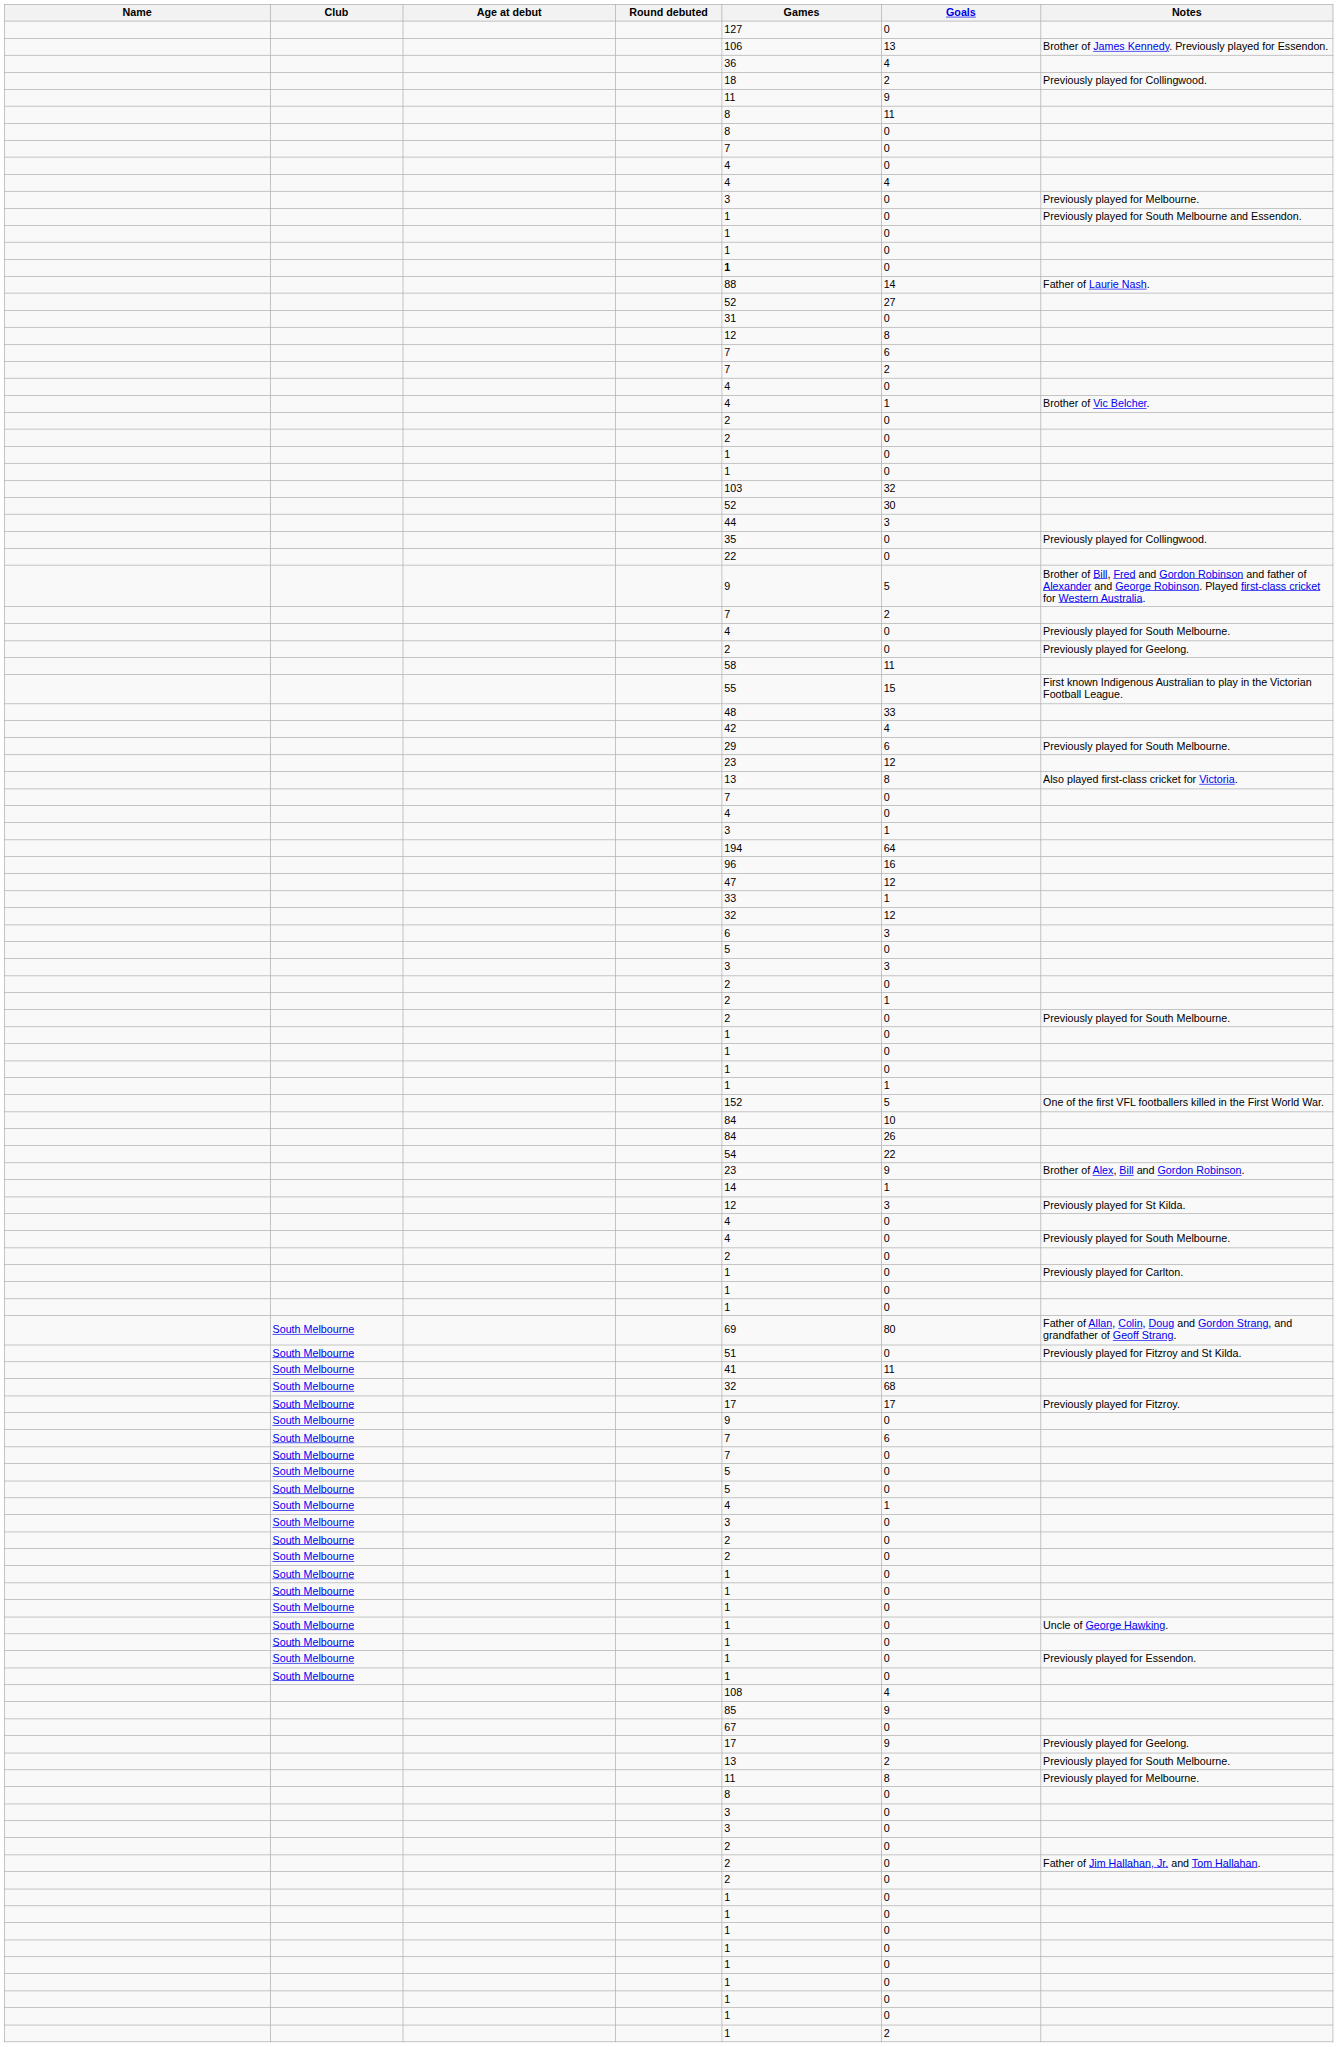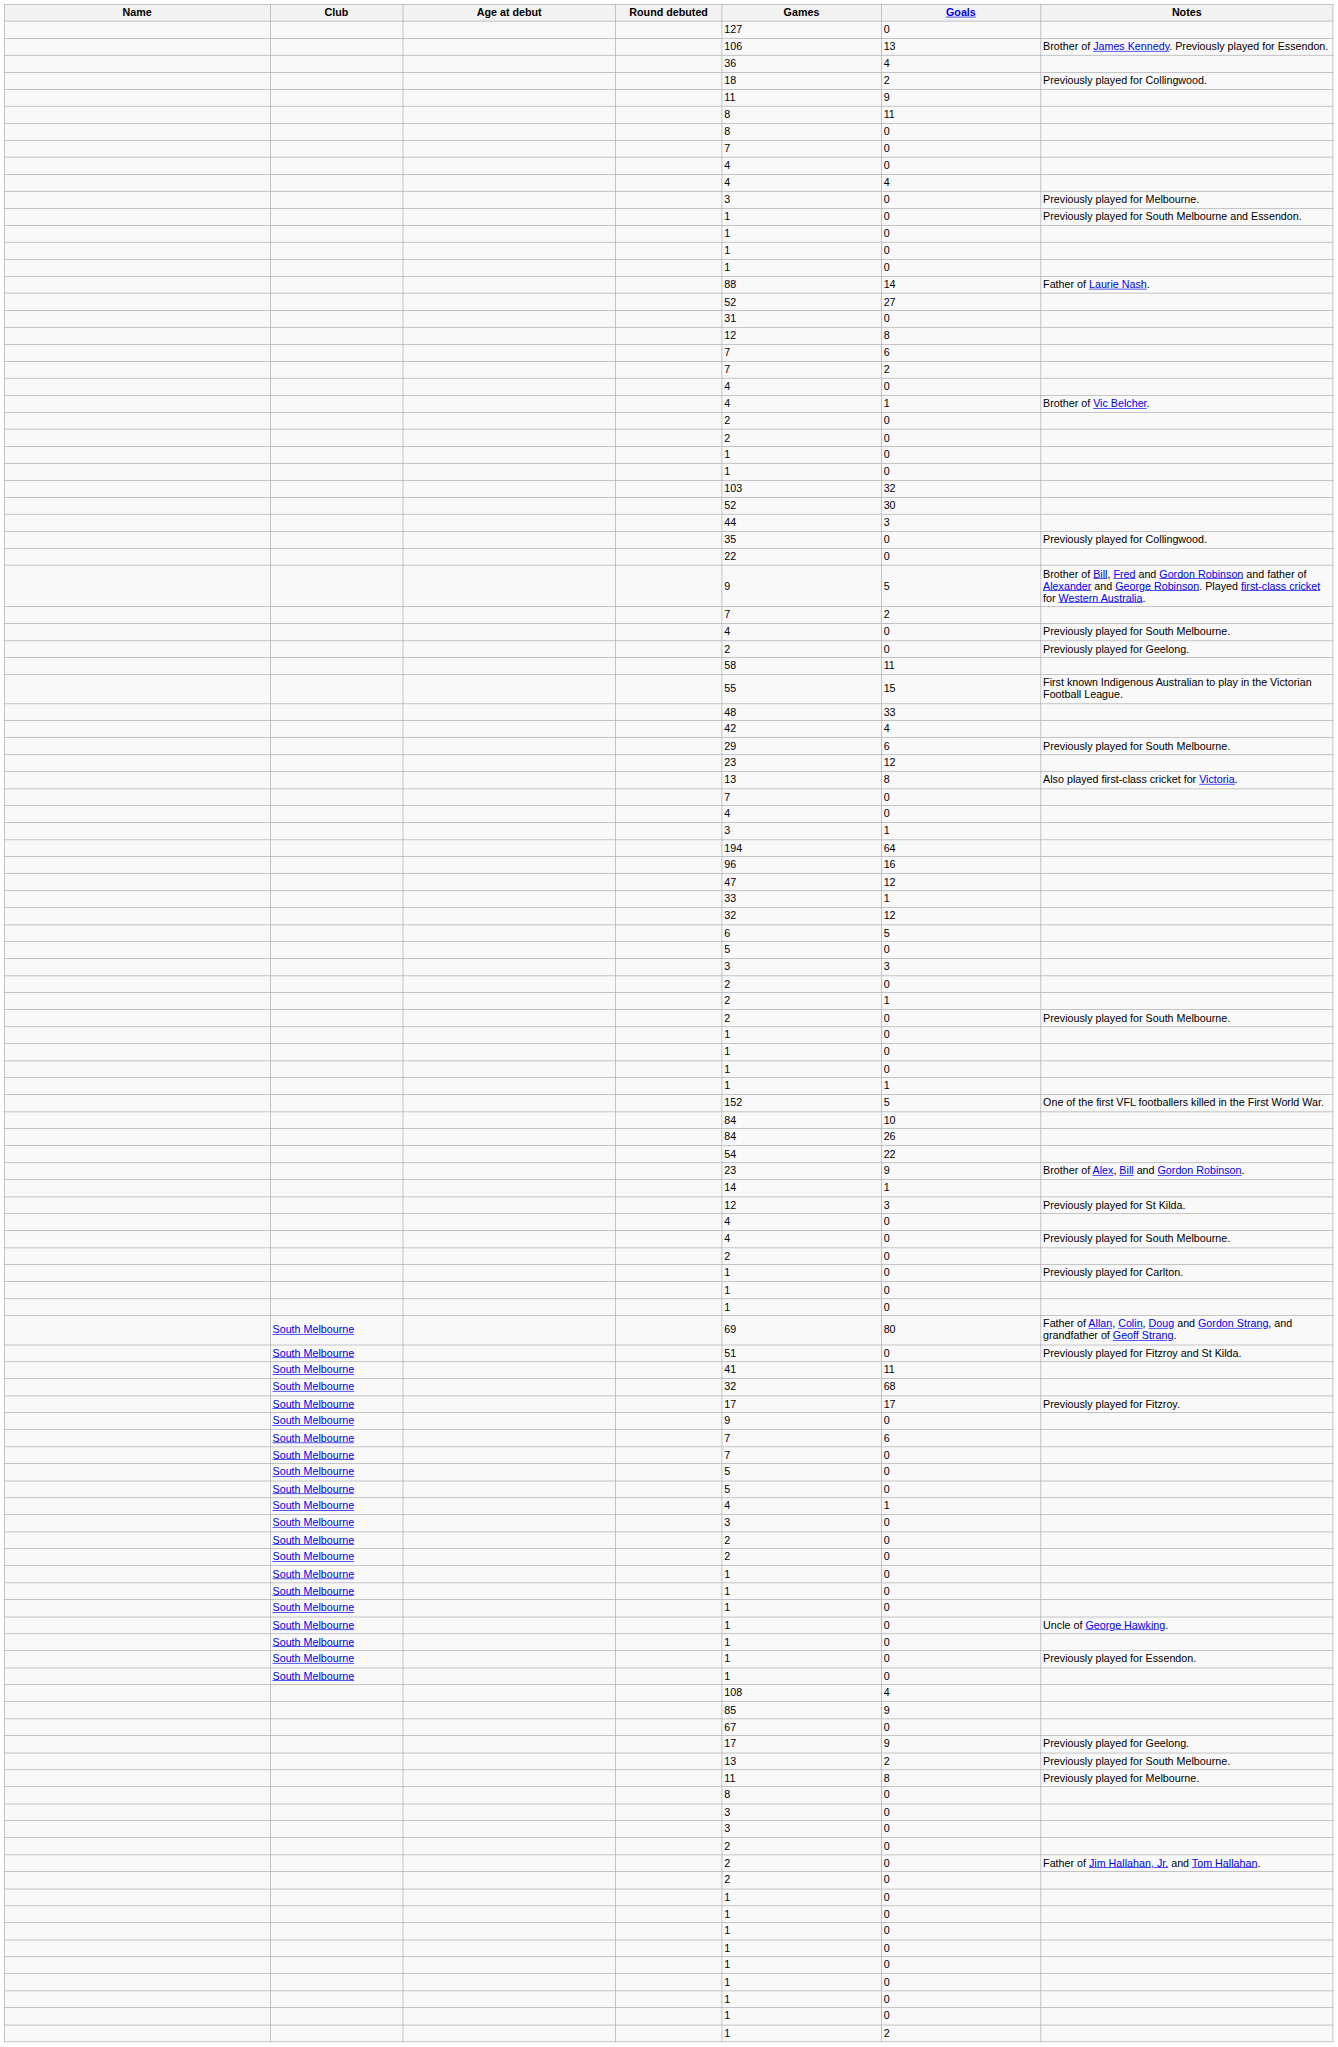(727, 268) bold -> (727, 268) normal
(887, 933) 3 -> (887, 933) 5
